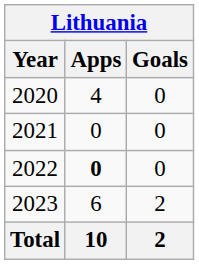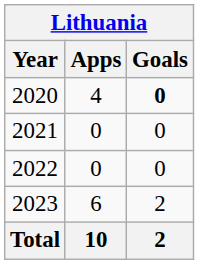(160, 95) normal -> (160, 95) bold
(96, 167) bold -> (96, 167) normal
